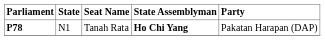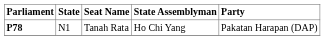(161, 27) bold -> (160, 27) normal
